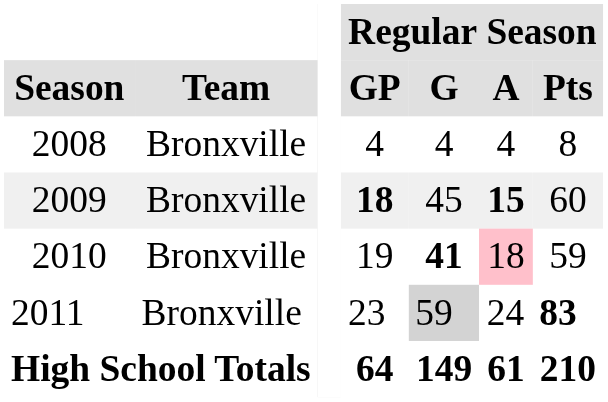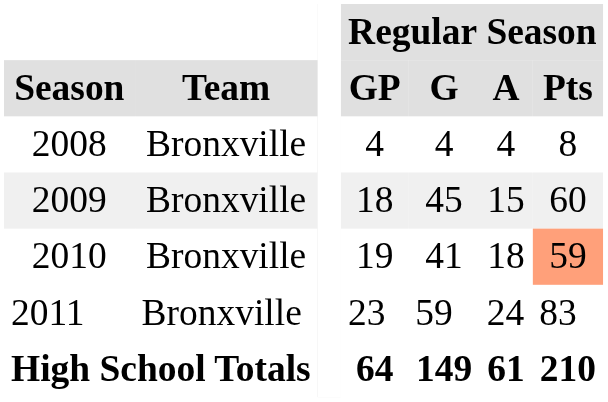(375, 199) bold -> (375, 199) normal
(506, 199) bold -> (506, 199) normal
(444, 256) bold -> (444, 256) normal
(506, 256) pink background -> (506, 256) no background
(568, 256) no background -> (568, 256) lightsalmon background
(434, 312) lightgrey background -> (434, 312) no background
(558, 312) bold -> (558, 312) normal
